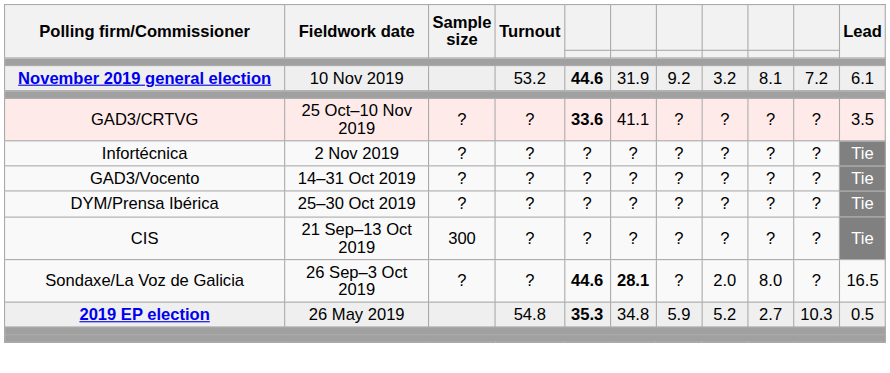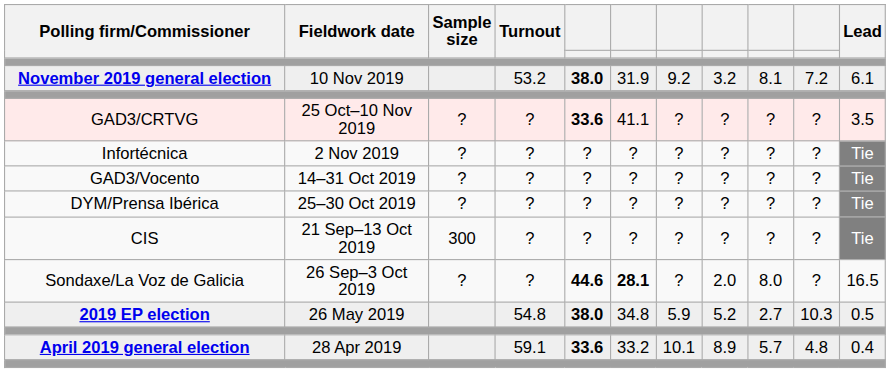(587, 78) 44.6 -> (587, 78) 38.0
(587, 314) 35.3 -> (587, 314) 38.0
+ row: (145, 347)
